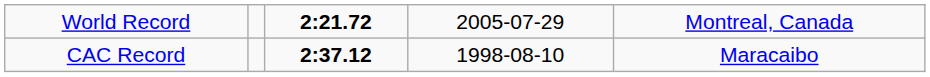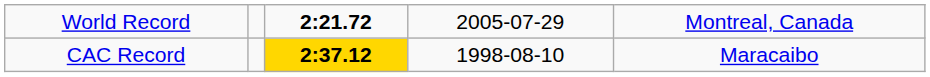(336, 55) no background -> (336, 55) gold background
